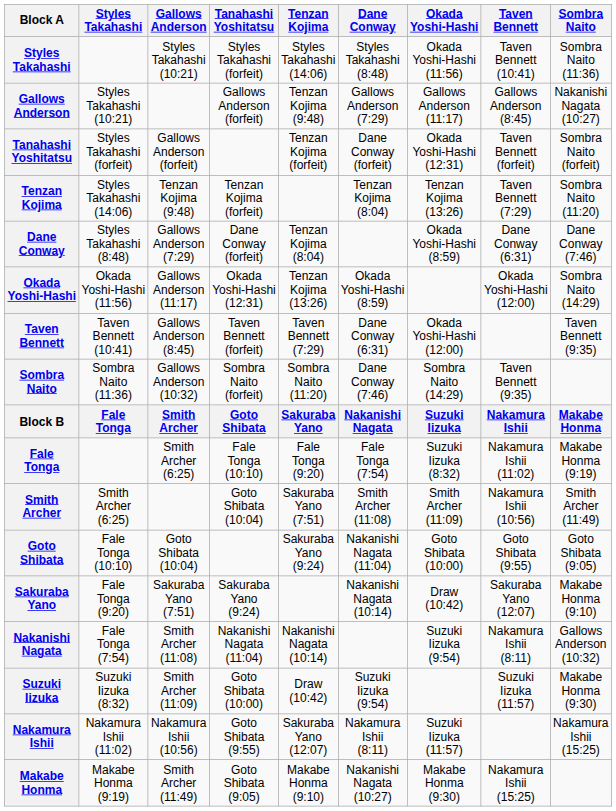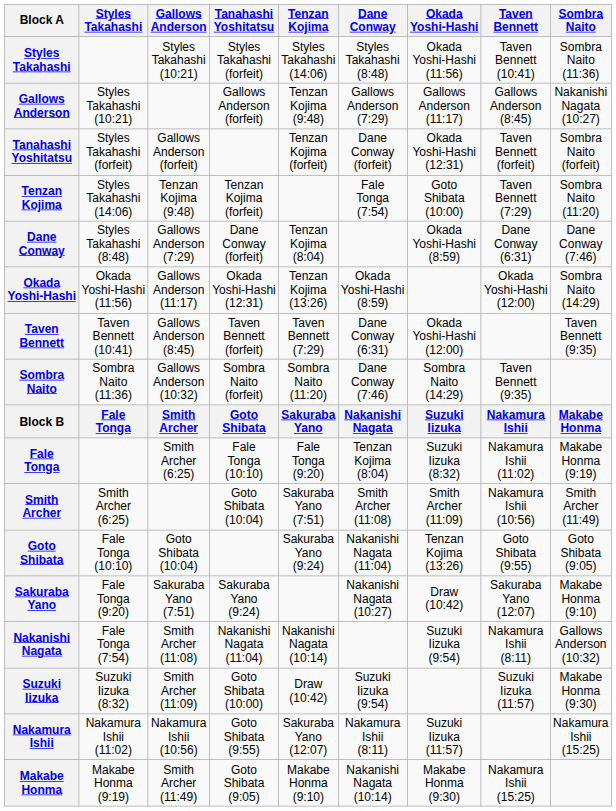(373, 198) Tenzan Kojima (8:04) -> (373, 198) Fale Tonga (7:54)
(444, 198) Tenzan Kojima (13:26) -> (444, 198) Goto Shibata (10:00)
(373, 460) Fale Tonga (7:54) -> (373, 460) Tenzan Kojima (8:04)
(444, 552) Goto Shibata (10:00) -> (444, 552) Tenzan Kojima (13:26)
(373, 598) Nakanishi Nagata (10:14) -> (373, 598) Nakanishi Nagata (10:27)
(373, 783) Nakanishi Nagata (10:27) -> (373, 783) Nakanishi Nagata (10:14)
